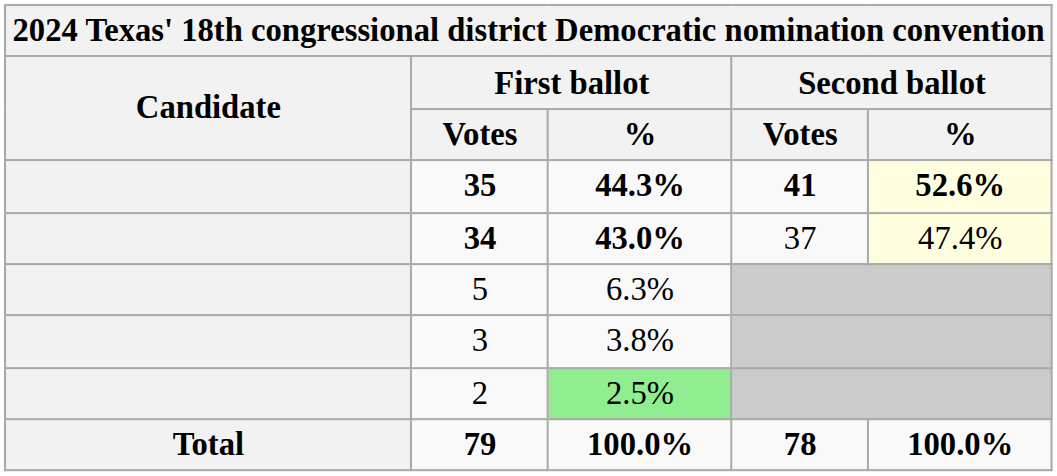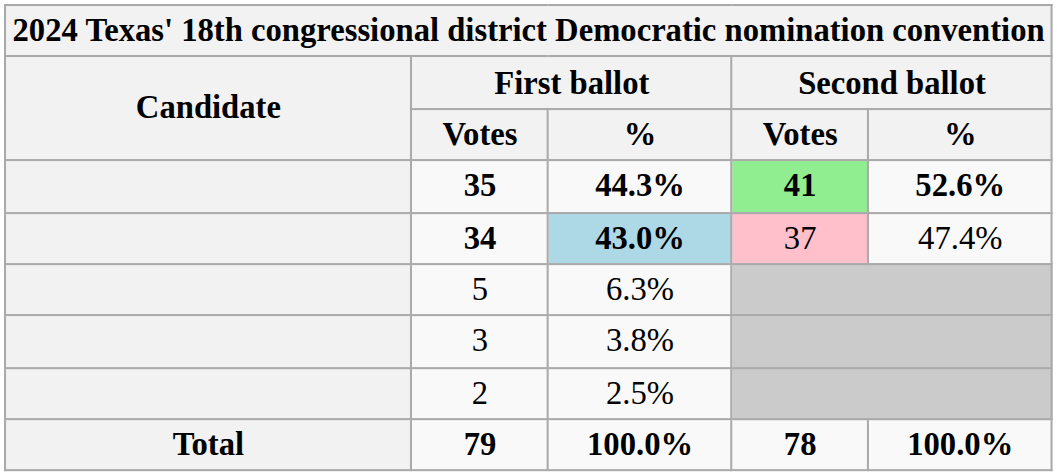(800, 185) no background -> (800, 185) lightgreen background
(960, 185) lightyellow background -> (960, 185) no background
(640, 237) no background -> (640, 237) lightblue background
(800, 237) no background -> (800, 237) pink background
(960, 237) lightyellow background -> (960, 237) no background
(640, 392) lightgreen background -> (640, 392) no background
